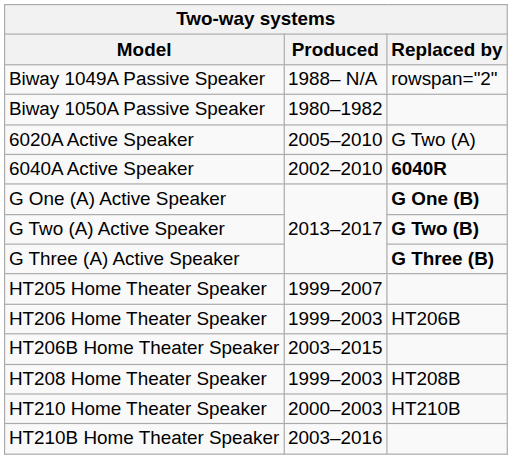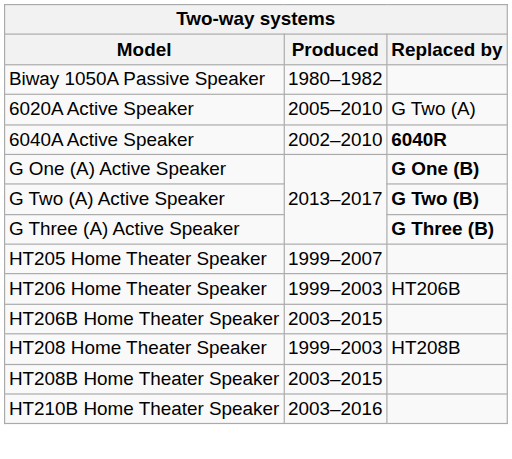- row: (137, 79)
+ row: (144, 378)
- row: (138, 408)
